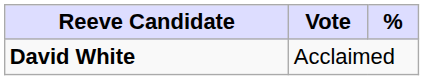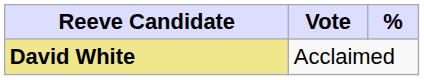(72, 56) no background -> (72, 56) khaki background
